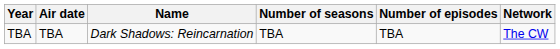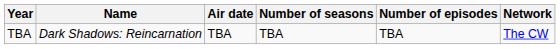columns swapped: (172, 14) <-> (62, 14)
